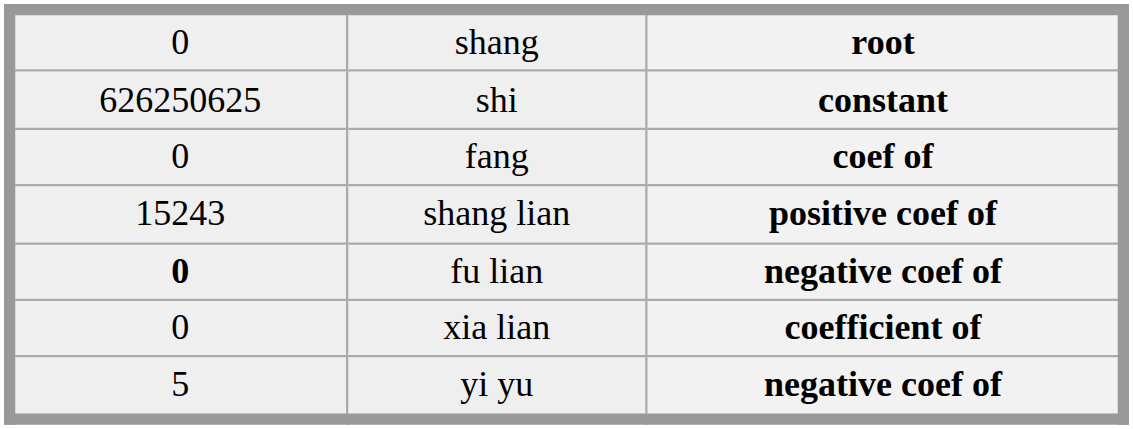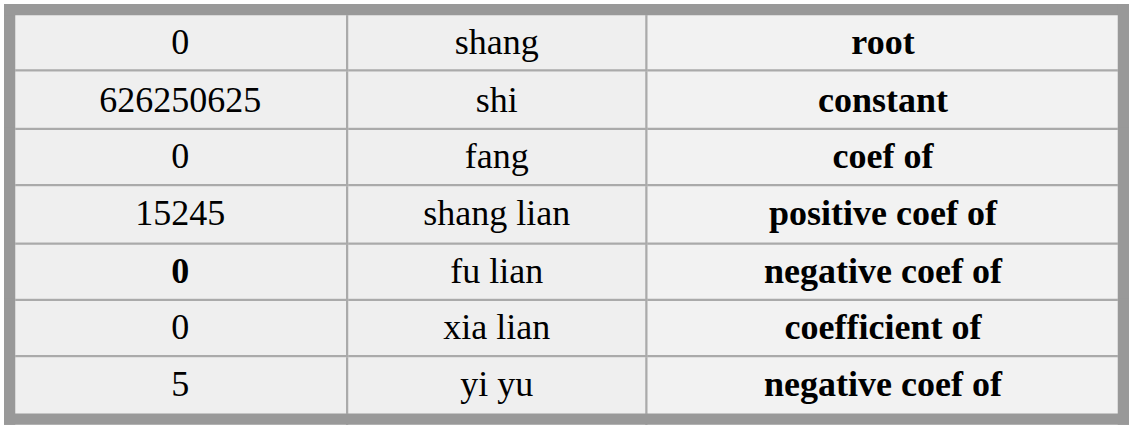(180, 213) 15243 -> (180, 213) 15245
